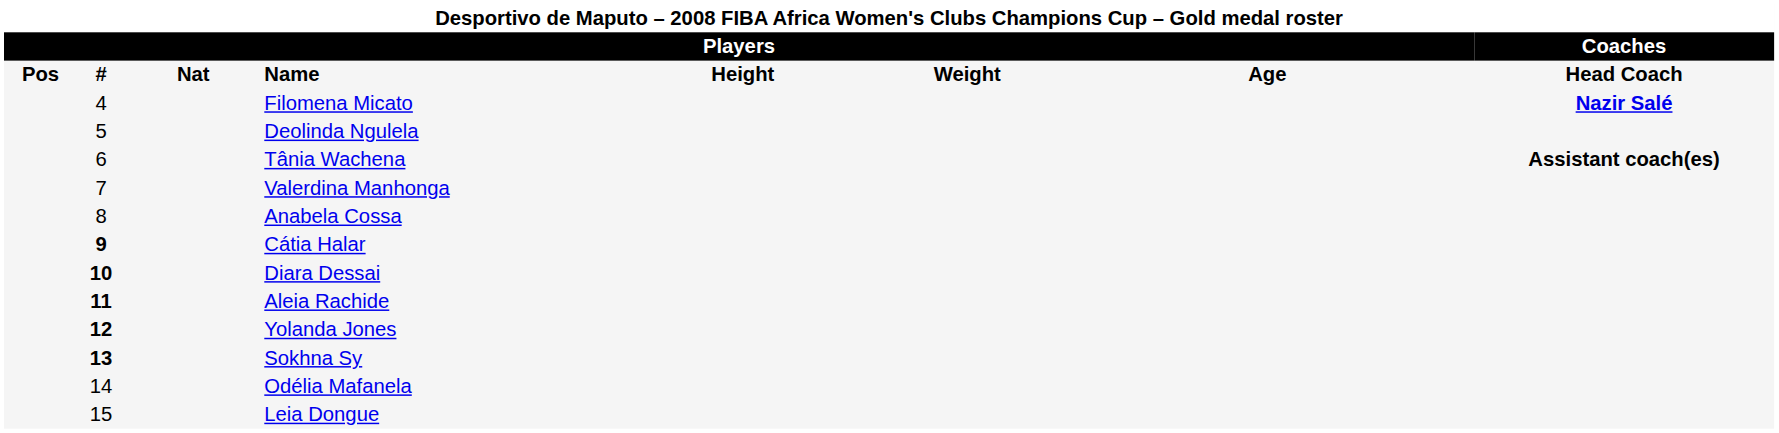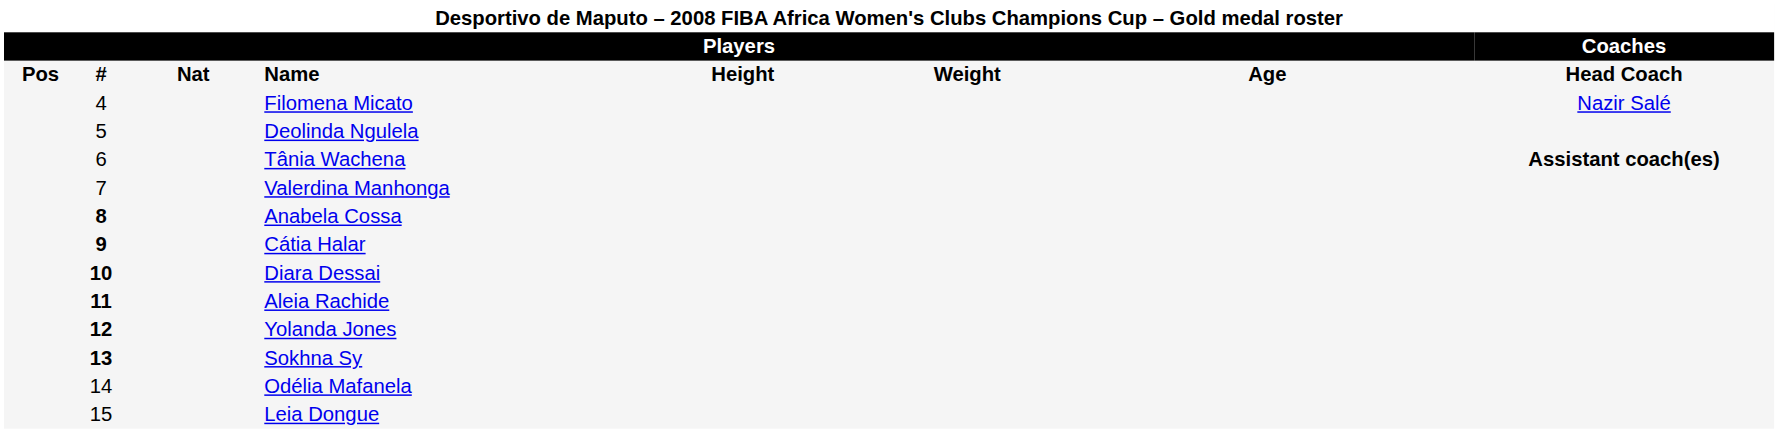(1624, 103) bold -> (1624, 103) normal
(101, 216) normal -> (101, 216) bold
